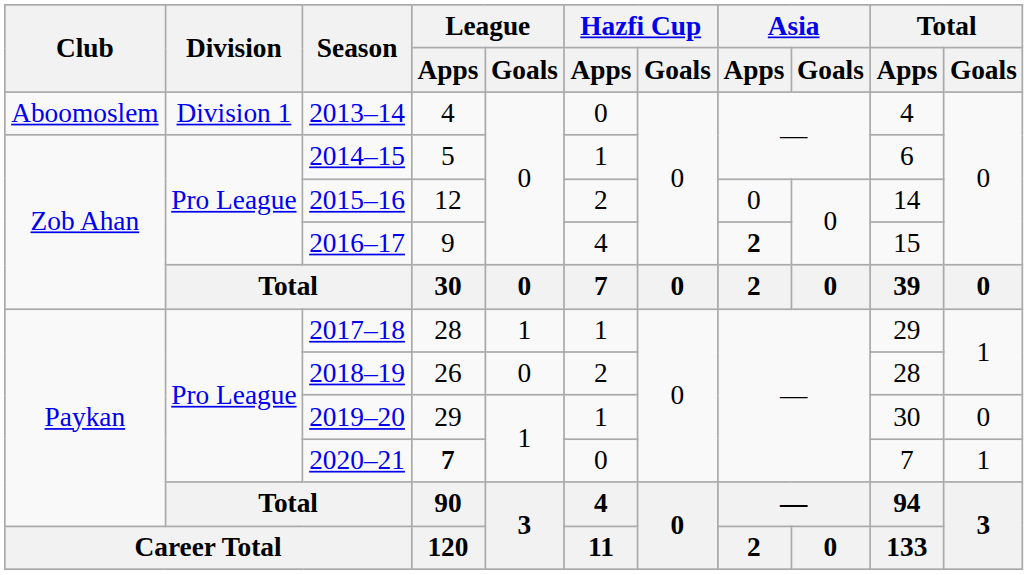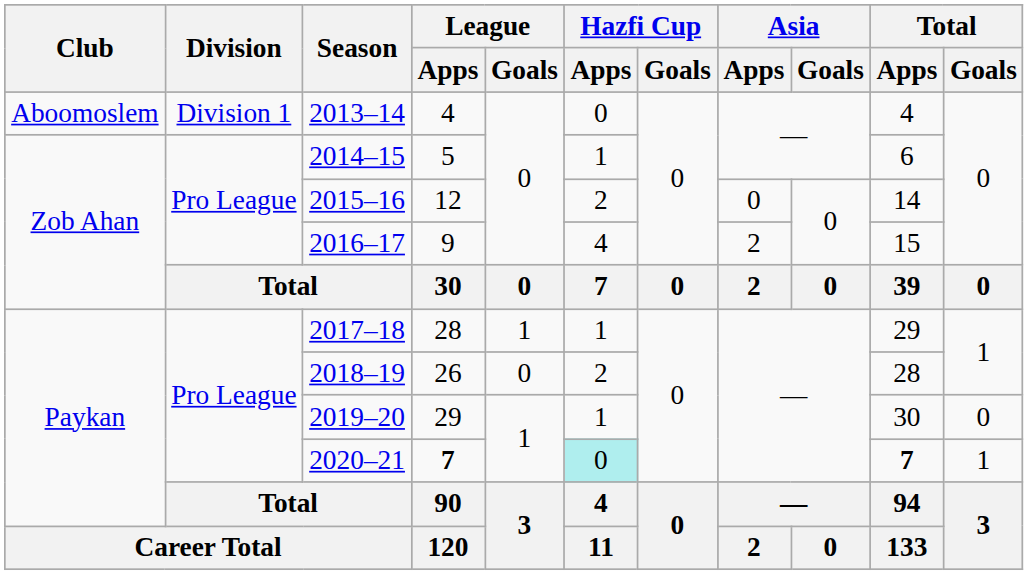(754, 243) bold -> (754, 243) normal
(601, 460) no background -> (601, 460) paleturquoise background
(907, 460) normal -> (907, 460) bold
